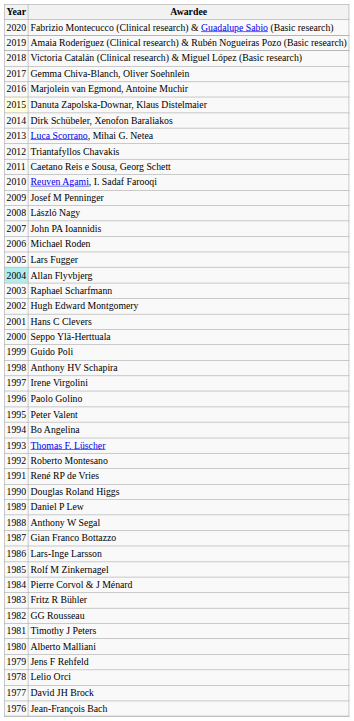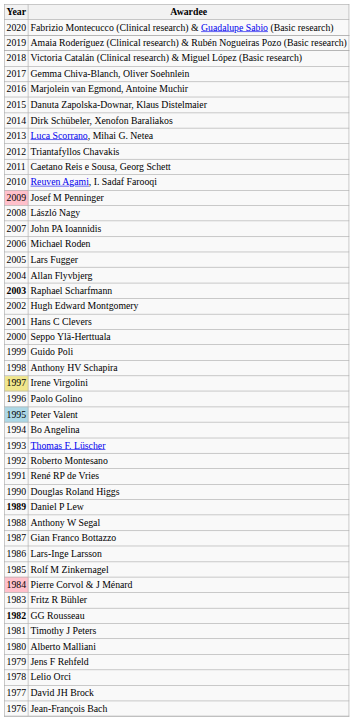(16, 105) lightyellow background -> (16, 105) no background
(16, 197) no background -> (16, 197) pink background
(16, 275) paleturquoise background -> (16, 275) no background
(16, 290) normal -> (16, 290) bold
(16, 383) no background -> (16, 383) khaki background
(16, 414) no background -> (16, 414) lightblue background
(16, 507) normal -> (16, 507) bold
(16, 584) no background -> (16, 584) pink background
(16, 615) normal -> (16, 615) bold
